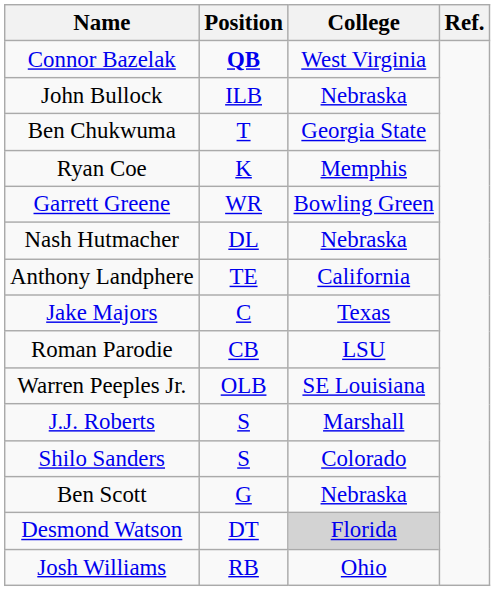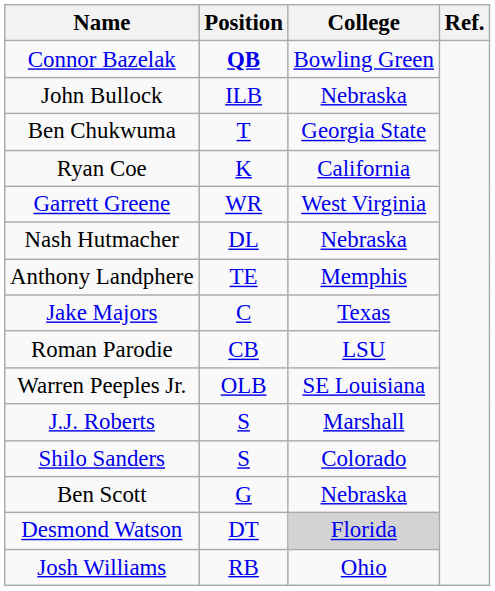(364, 58) West Virginia -> (364, 58) Bowling Green
(364, 167) Memphis -> (364, 167) California
(364, 204) Bowling Green -> (364, 204) West Virginia
(364, 276) California -> (364, 276) Memphis
